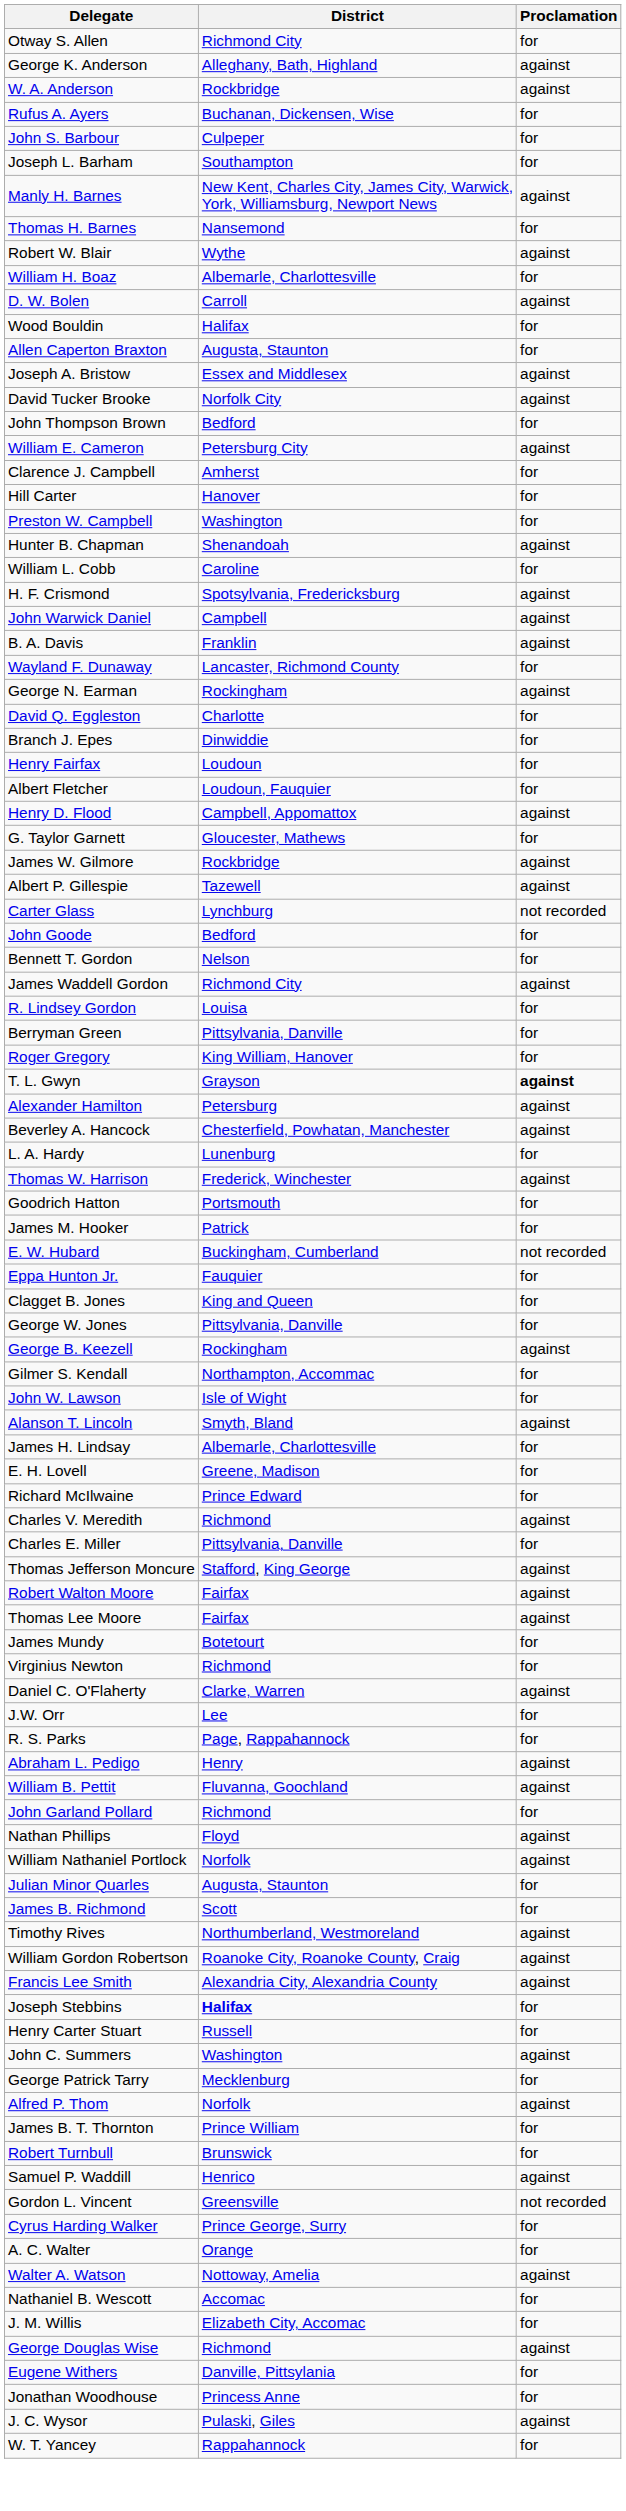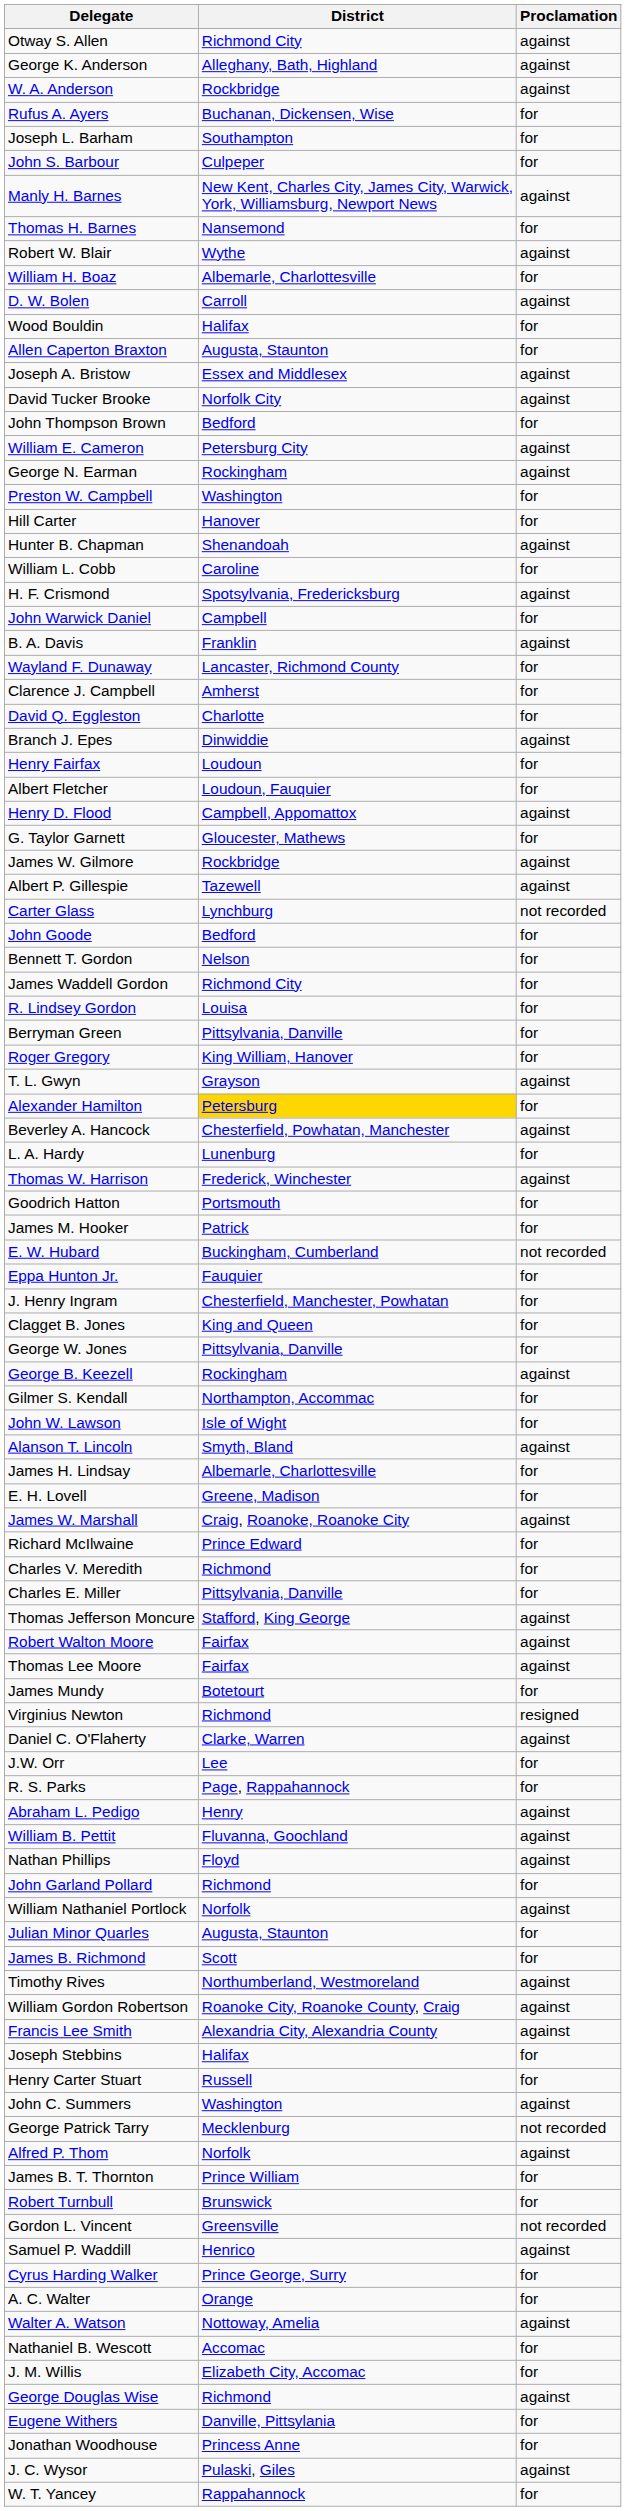(529, 41) for -> (545, 41) against
rows swapped: (64, 138) <-> (70, 162)
rows swapped: (81, 472) <-> (72, 691)
rows swapped: (80, 521) <-> (42, 496)
(545, 618) against -> (529, 618) for
(529, 740) for -> (545, 740) against
(545, 983) against -> (529, 983) for
(547, 1081) bold -> (545, 1081) normal
(239, 1105) no background -> (239, 1105) gold background
(545, 1105) against -> (529, 1105) for
+ row: (63, 1300)
+ row: (73, 1519)
(545, 1519) against -> (529, 1568) for
(529, 1666) for -> (550, 1714) resigned
rows swapped: (59, 1836) <-> (80, 1812)
(227, 2007) bold -> (225, 2055) normal
(529, 2080) for -> (563, 2128) not recorded
rows swapped: (70, 2201) <-> (69, 2177)
